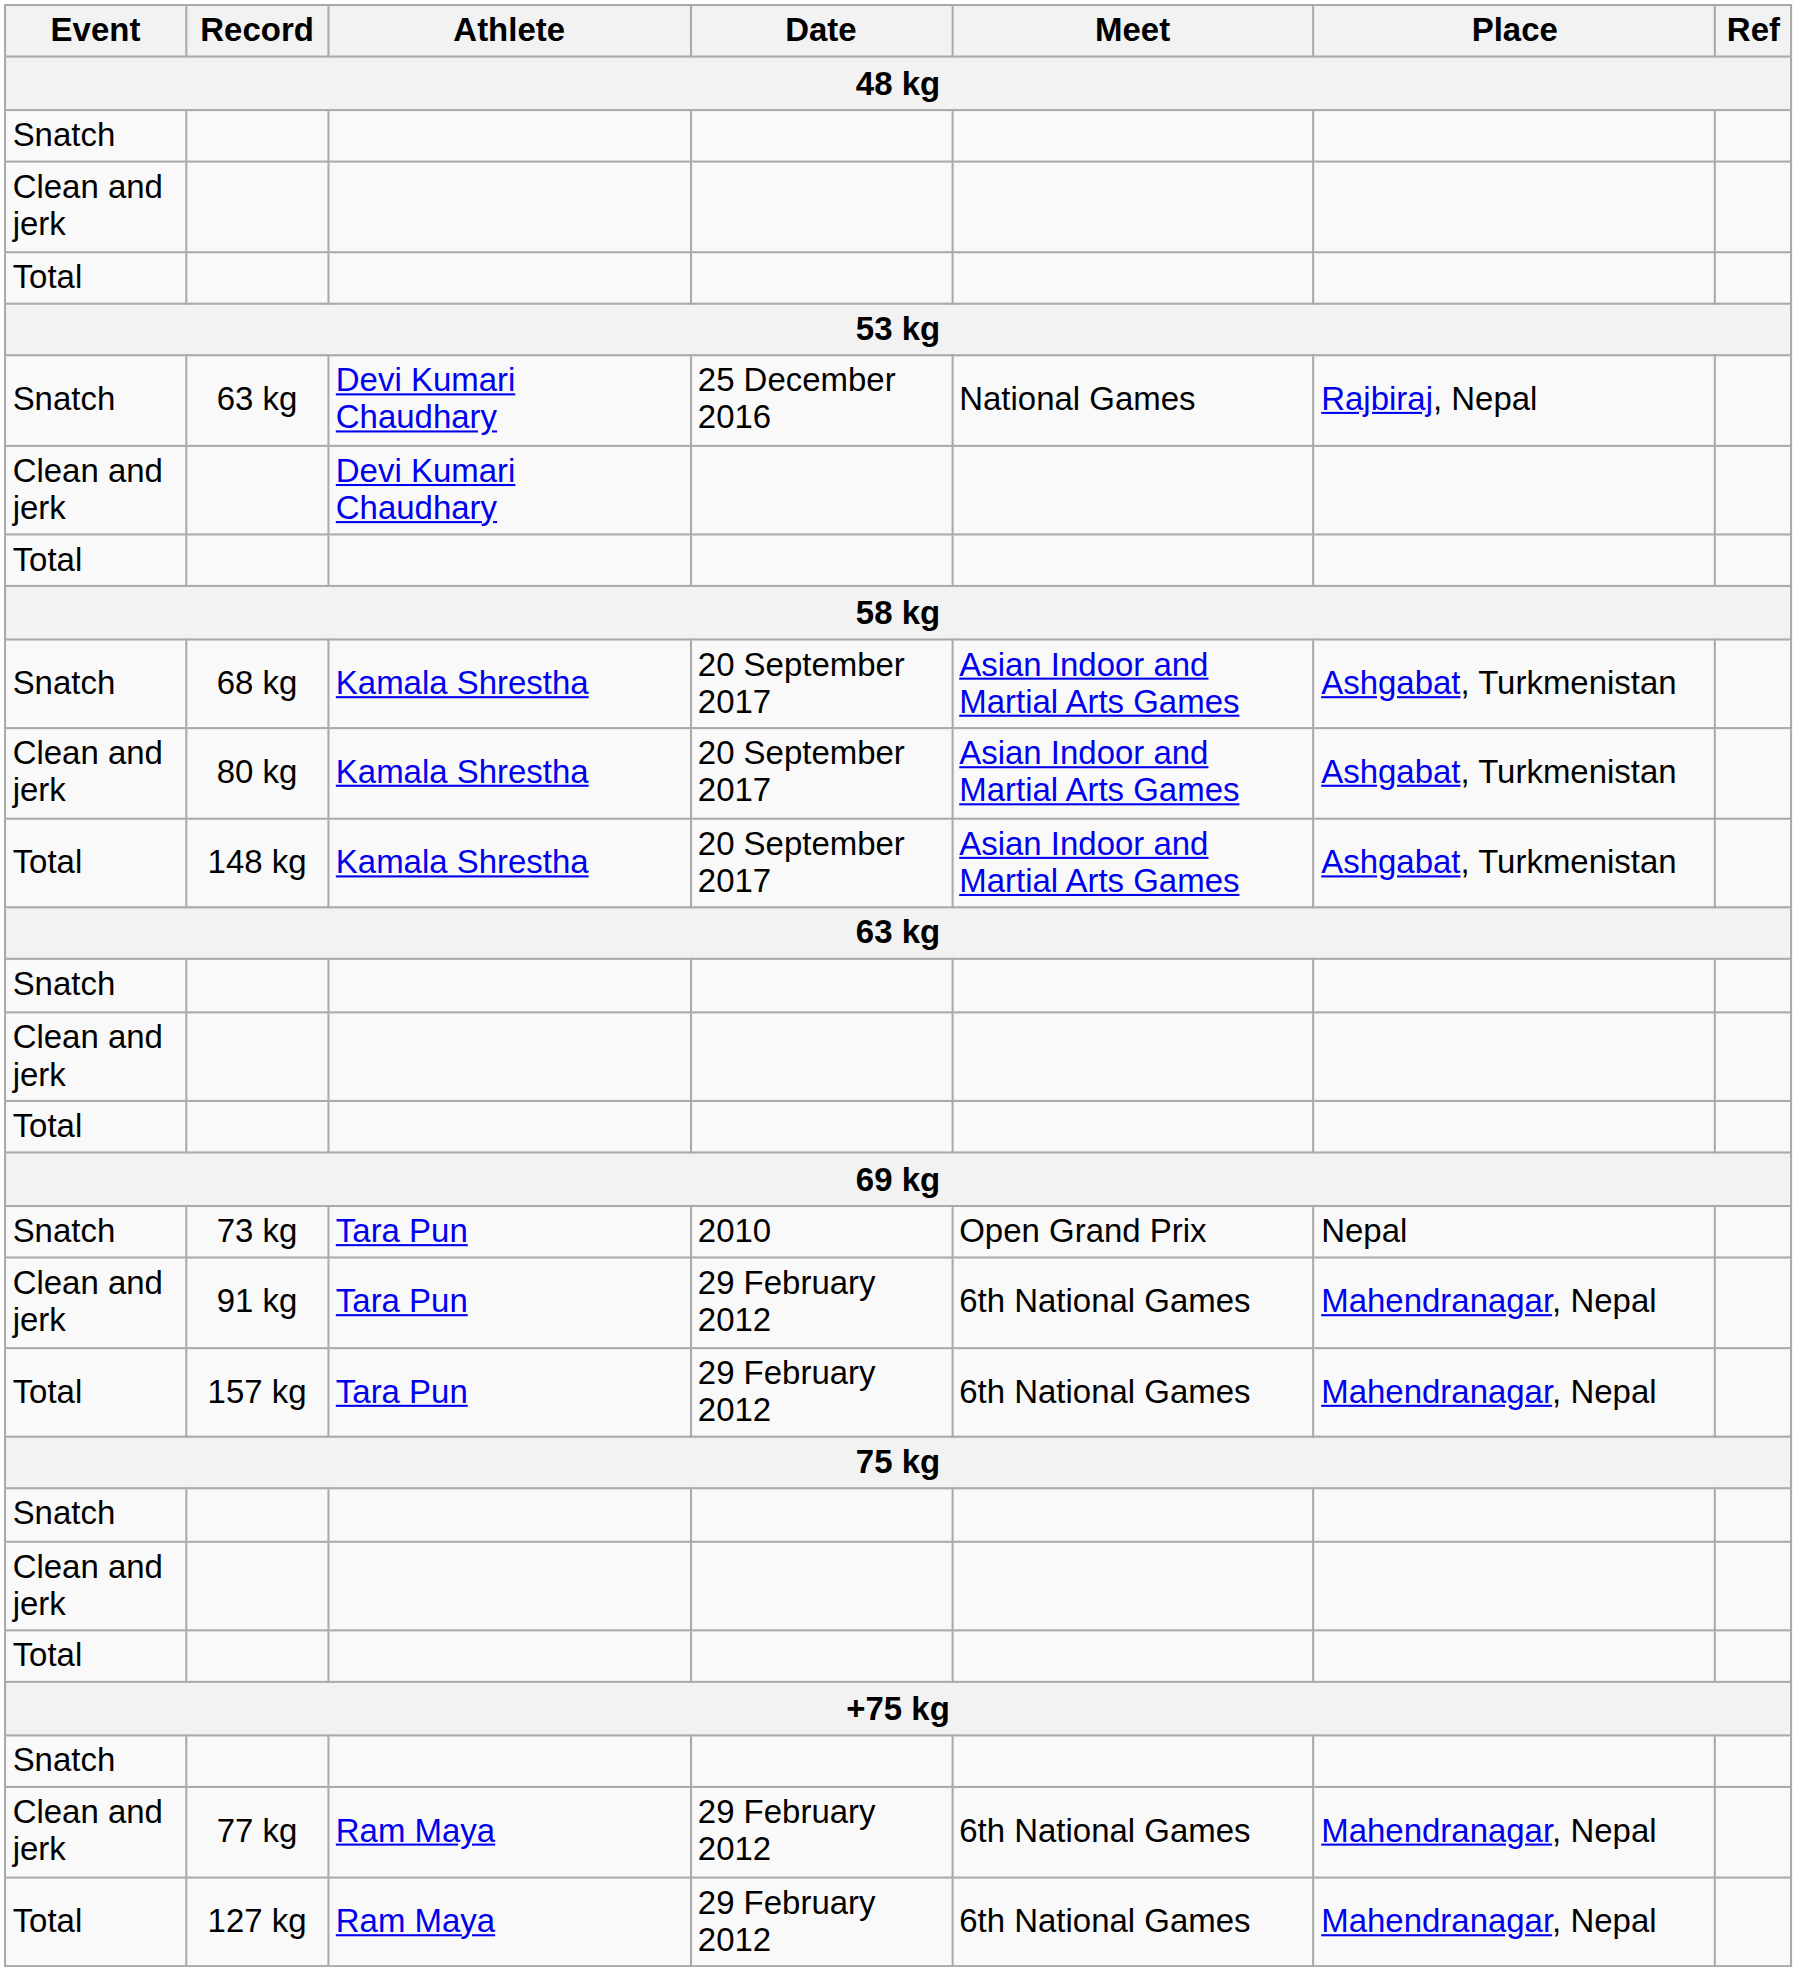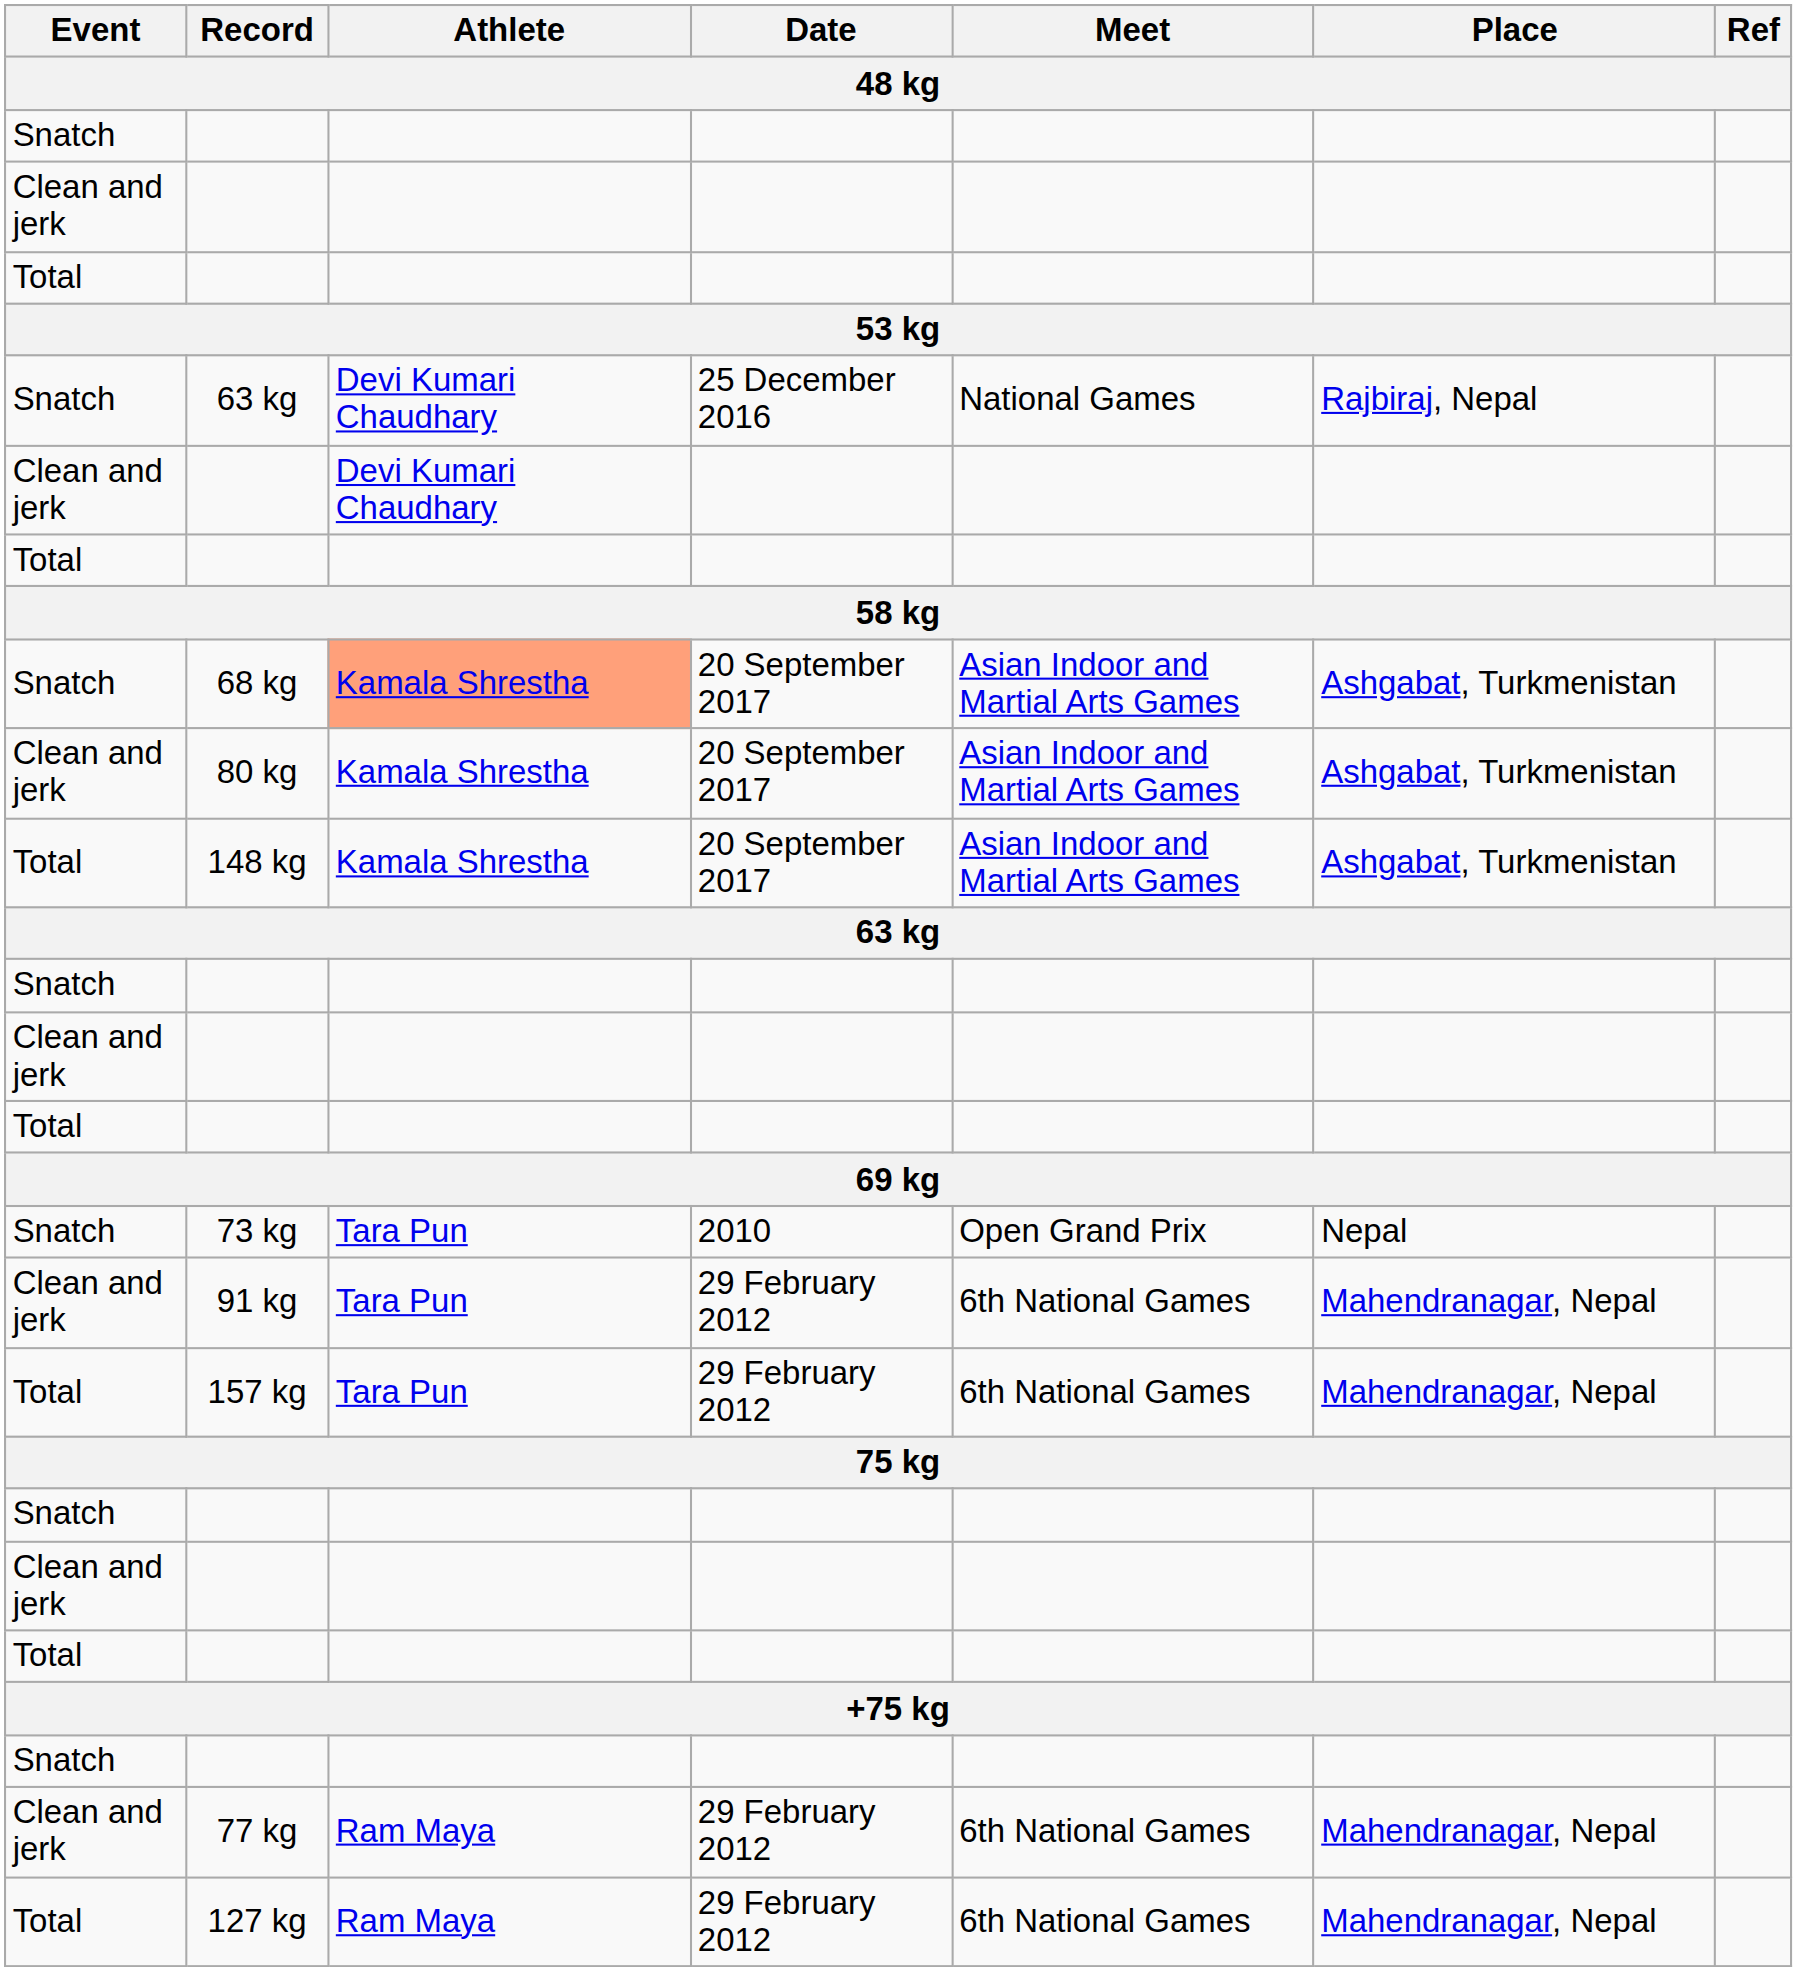(462, 683) no background -> (462, 683) lightsalmon background
